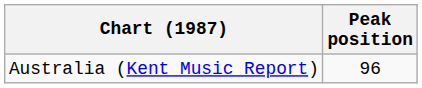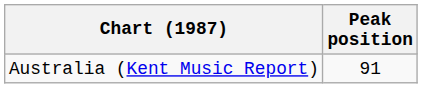(370, 69) 96 -> (370, 69) 91
